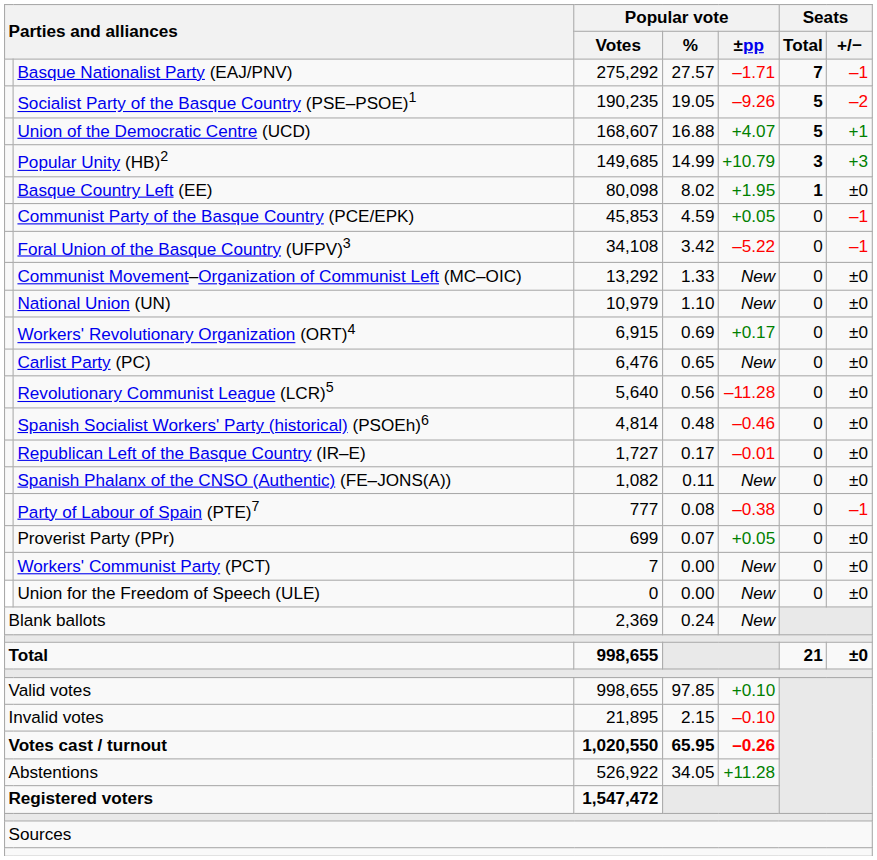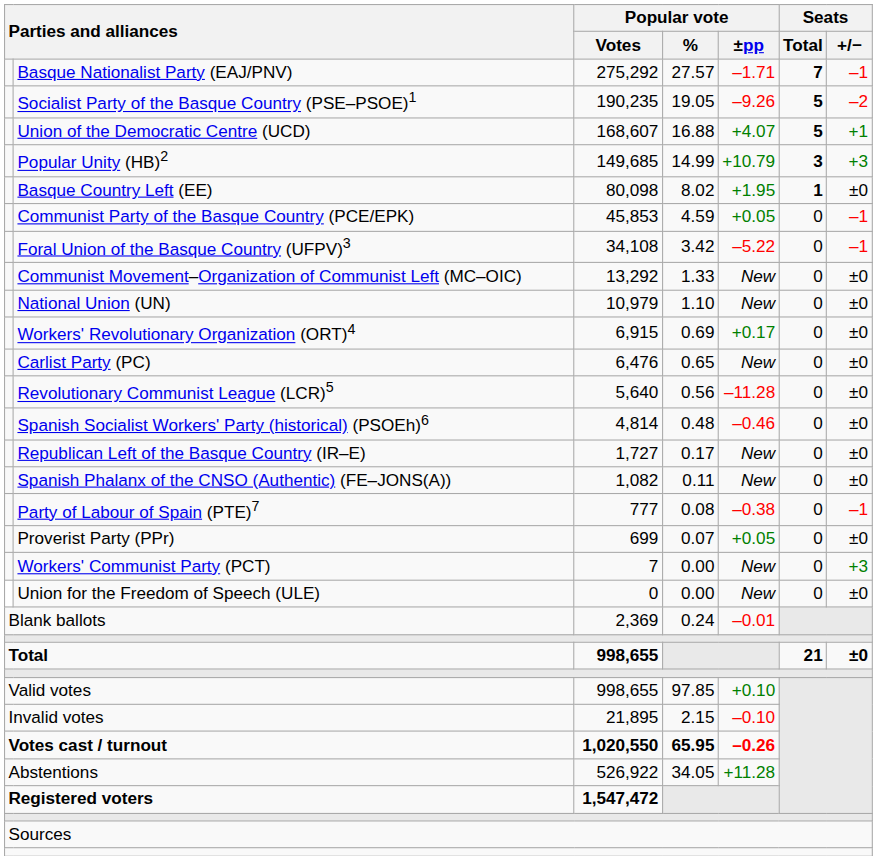(754, 453) –0.01 -> (758, 453) New
(859, 566) ±0 -> (858, 566) +3
(758, 620) New -> (754, 620) –0.01
